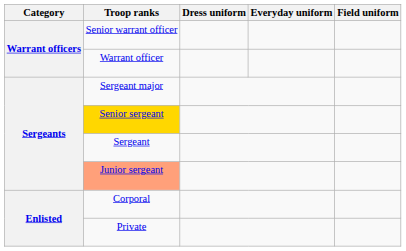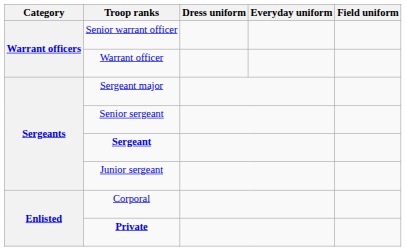(132, 113) gold background -> (132, 113) no background
(132, 142) normal -> (132, 142) bold
(132, 170) lightsalmon background -> (132, 170) no background
(132, 226) normal -> (132, 226) bold
